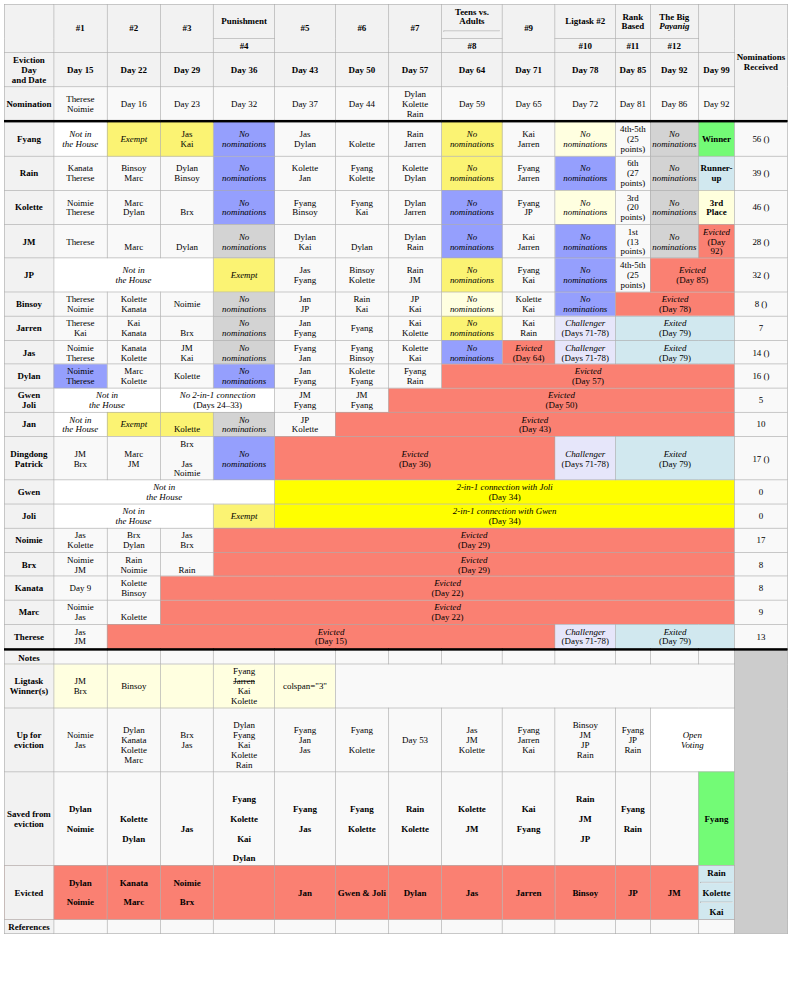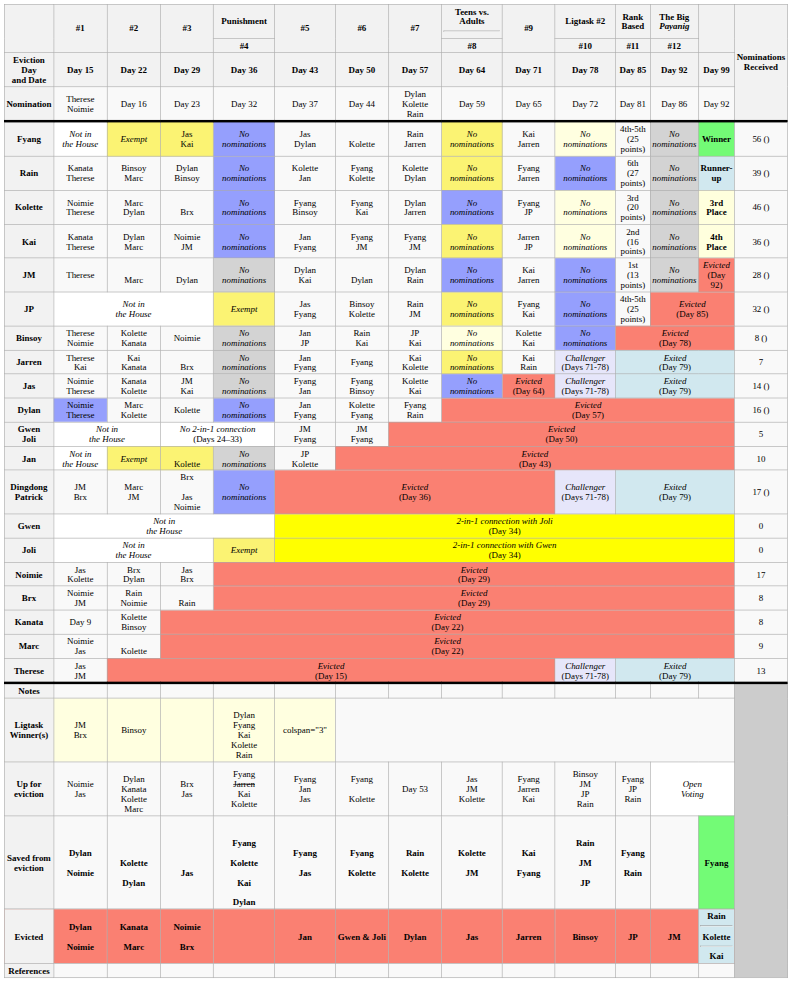+ row: (29, 242)
(244, 687) Fyang Jarren Kai Kolette -> (244, 735) Dylan Fyang Kai Kolette Rain
(244, 745) Dylan Fyang Kai Kolette Rain -> (244, 789) Fyang Jarren Kai Kolette
